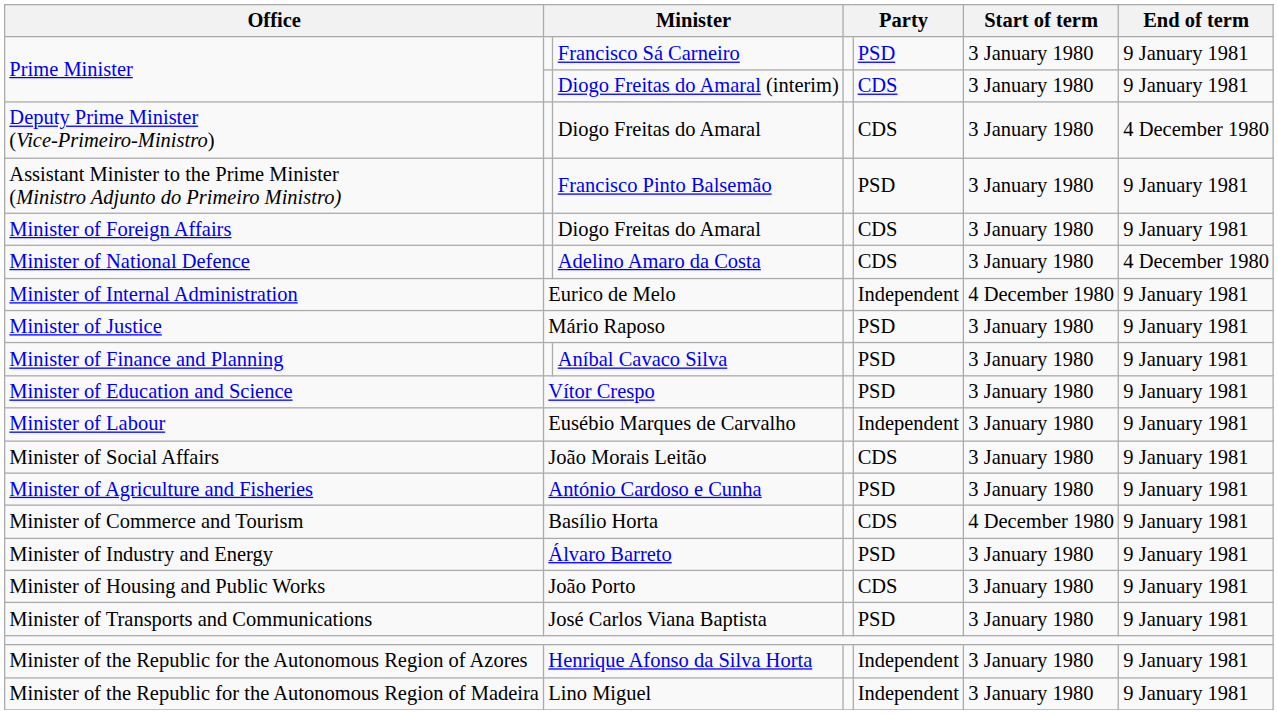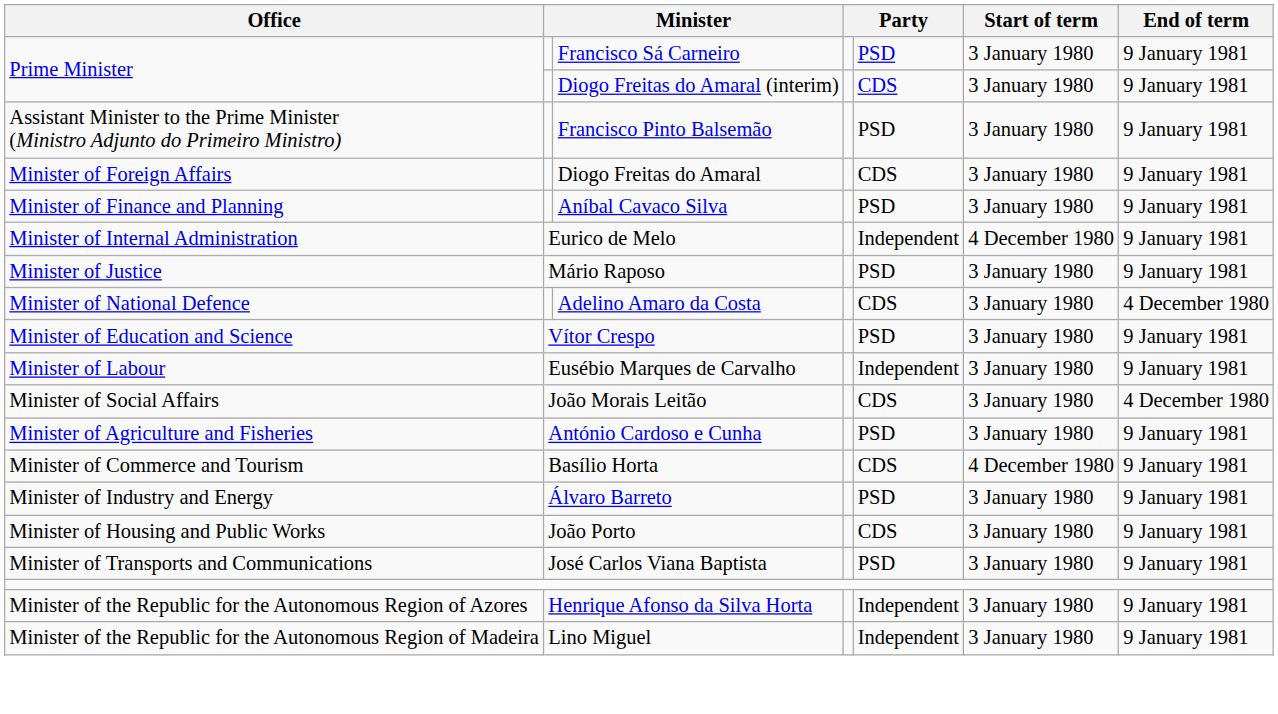- row: (112, 129)
rows swapped: (130, 261) <-> (146, 359)
(1186, 456) 9 January 1981 -> (1196, 401) 4 December 1980
